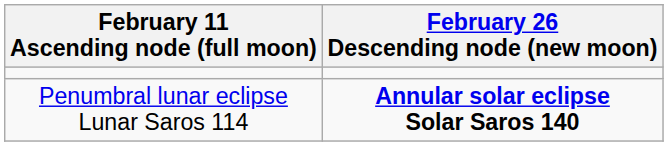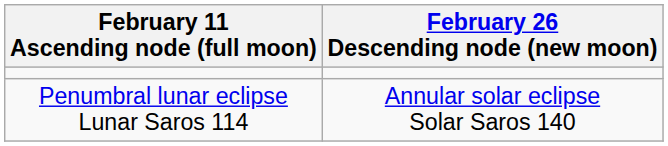(492, 109) bold -> (492, 109) normal
